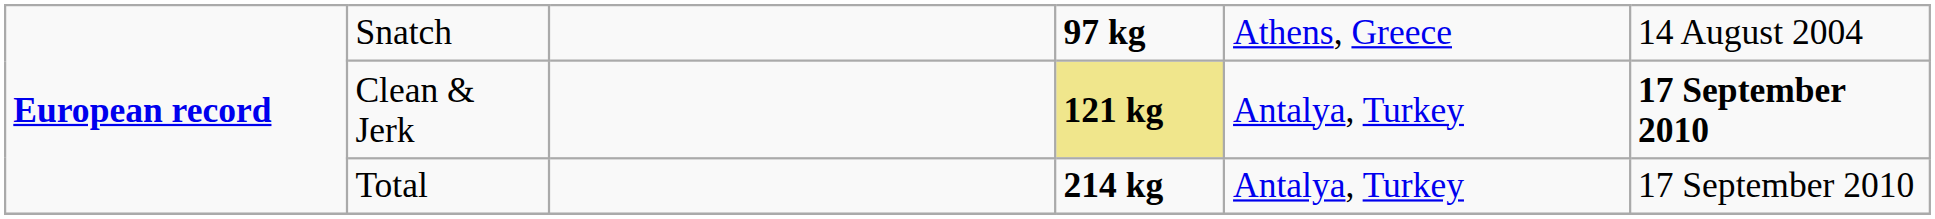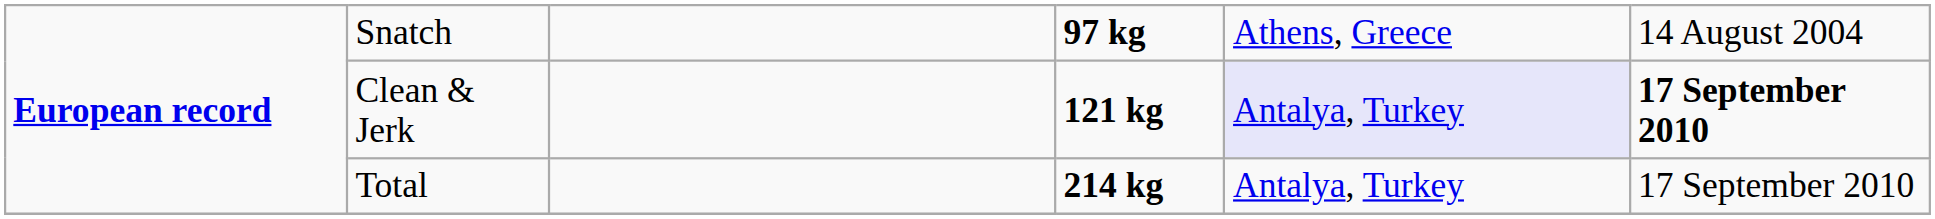(1113, 108) khaki background -> (1113, 108) no background
(1349, 108) no background -> (1349, 108) lavender background
